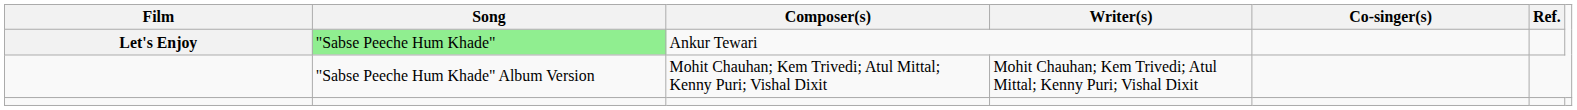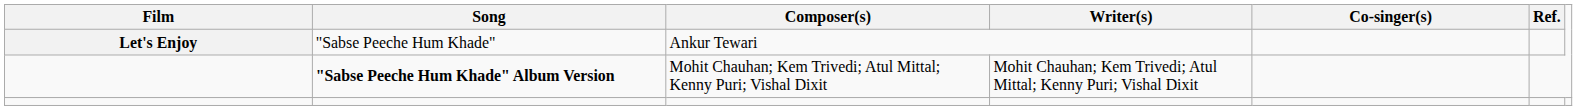(406, 42) lightgreen background -> (406, 42) no background
(455, 76) normal -> (465, 76) bold
